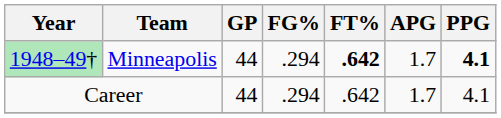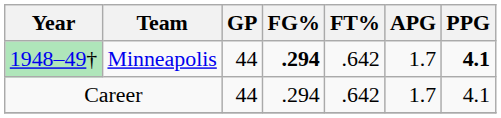(301, 58) normal -> (301, 58) bold
(361, 58) bold -> (361, 58) normal
